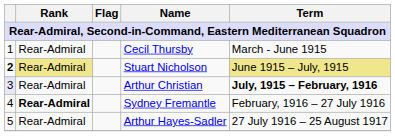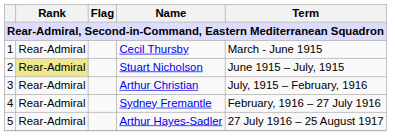(10, 67) bold -> (10, 67) normal
(290, 67) khaki background -> (286, 67) no background
(10, 85) lavender background -> (10, 85) no background
(305, 85) bold -> (298, 85) normal
(54, 103) bold -> (52, 103) normal
